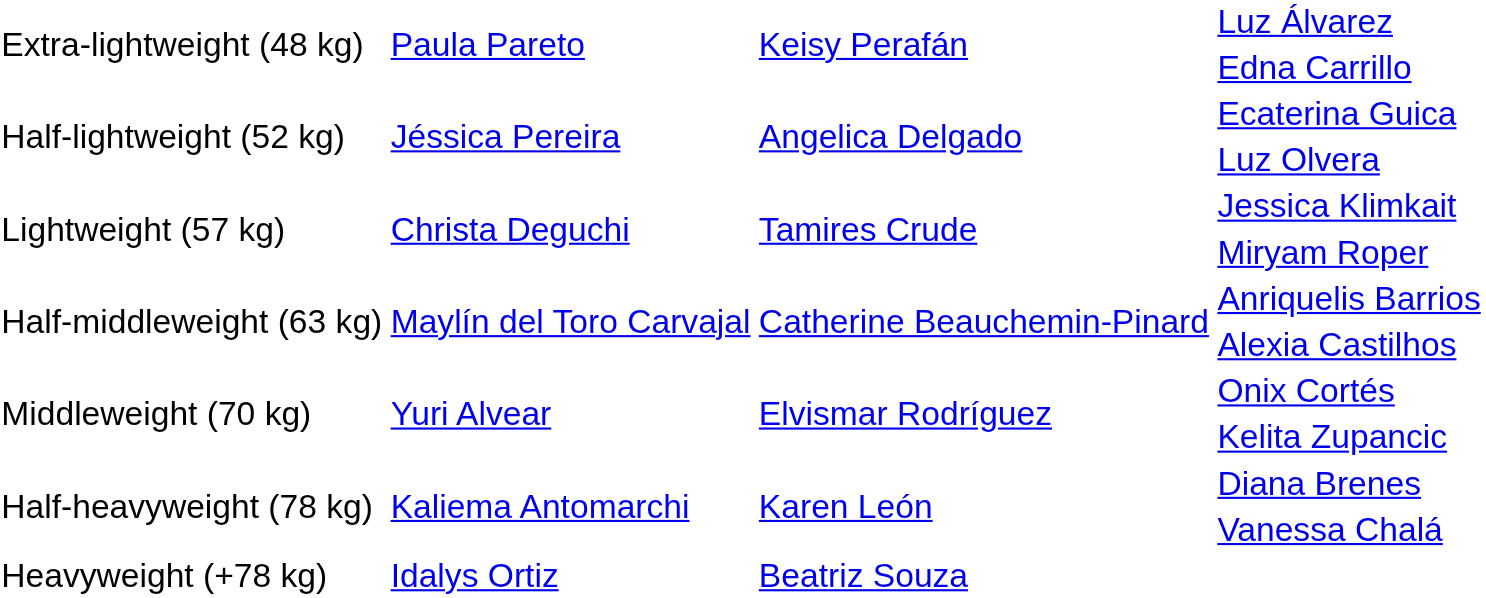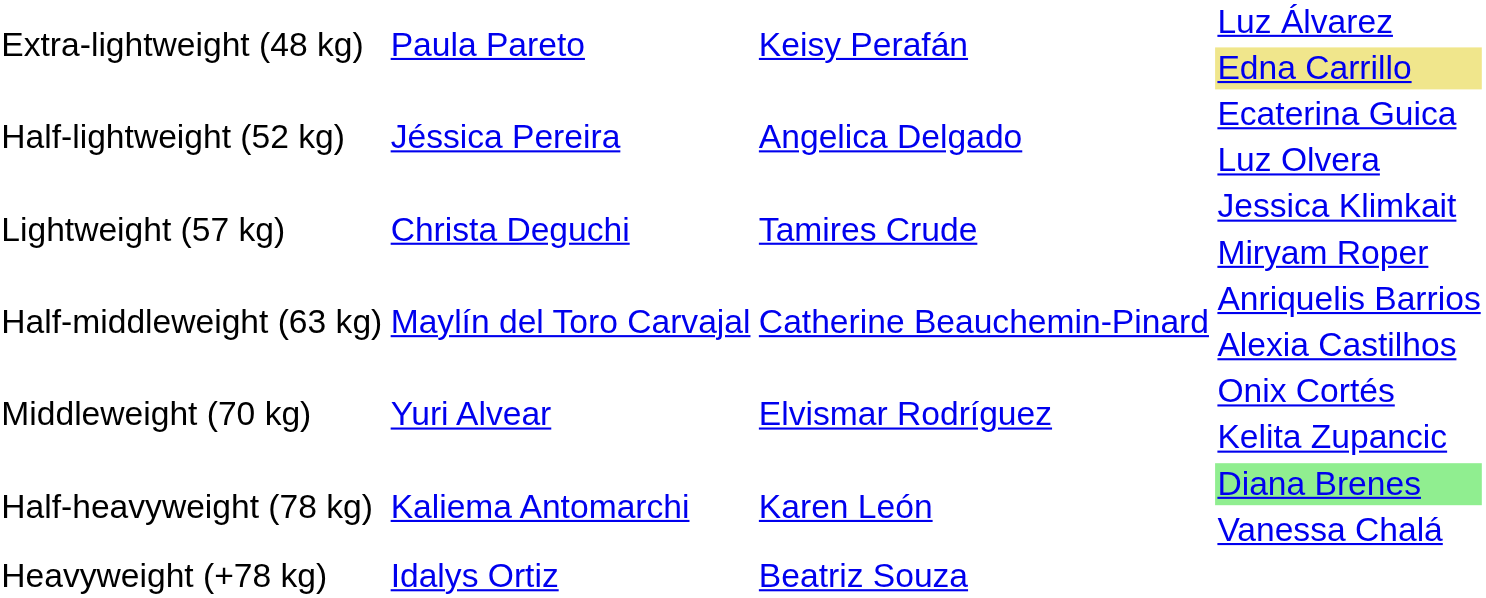(1315, 67) no background -> (1315, 67) khaki background
(1319, 483) no background -> (1319, 483) lightgreen background
